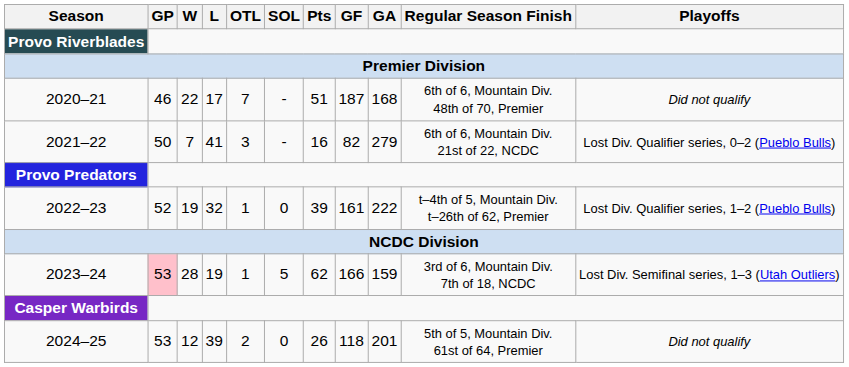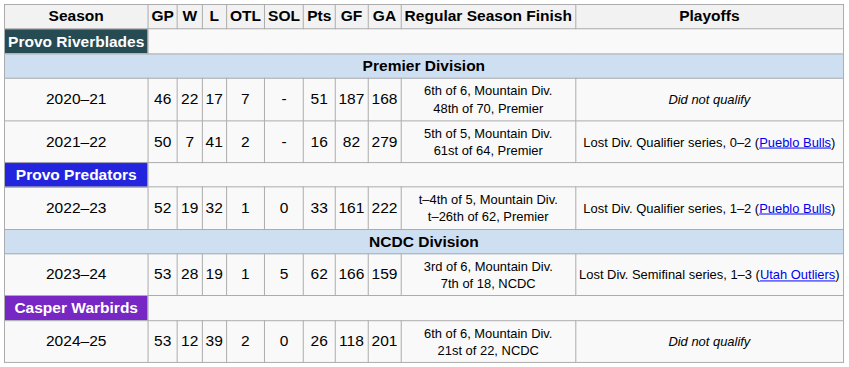(245, 141) 3 -> (245, 141) 2
(488, 142) 6th of 6, Mountain Div. 21st of 22, NCDC -> (488, 142) 5th of 5, Mountain Div. 61st of 64, Premier
(319, 208) 39 -> (319, 208) 33
(163, 274) pink background -> (163, 274) no background
(488, 342) 5th of 5, Mountain Div. 61st of 64, Premier -> (488, 342) 6th of 6, Mountain Div. 21st of 22, NCDC
